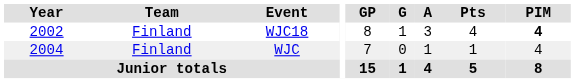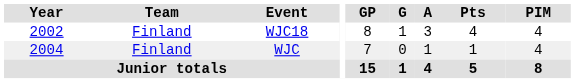(538, 32) bold -> (538, 32) normal
